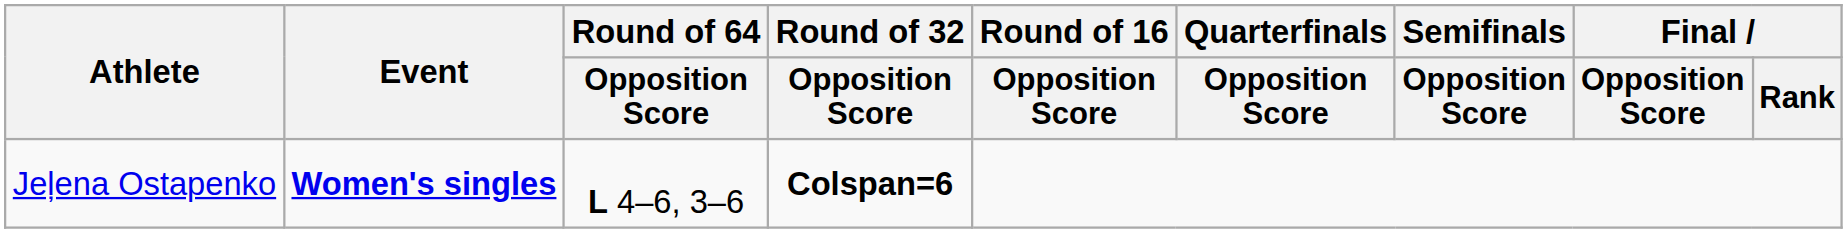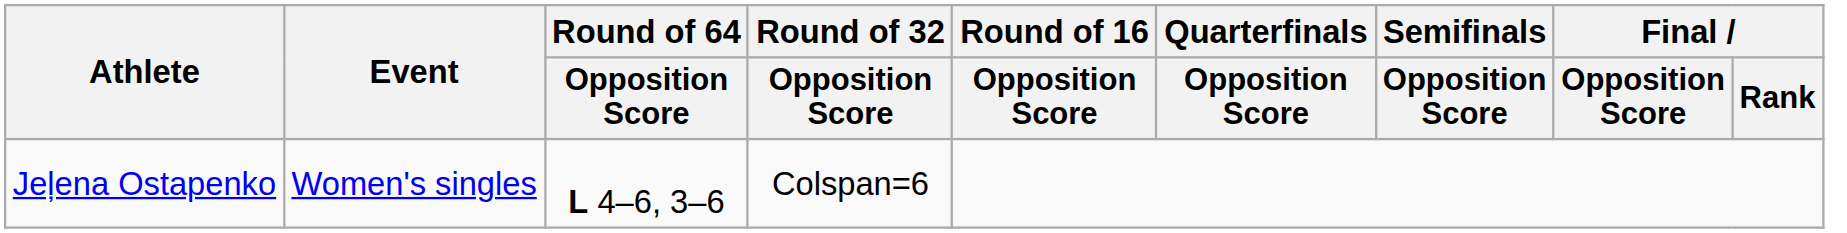(424, 184) bold -> (414, 184) normal
(870, 184) bold -> (850, 184) normal
